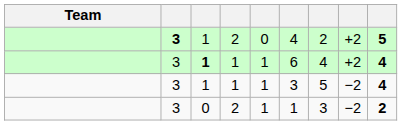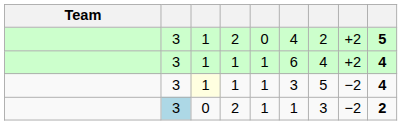(176, 39) bold -> (176, 39) normal
(206, 62) bold -> (206, 62) normal
(206, 85) no background -> (206, 85) lightyellow background
(176, 108) no background -> (176, 108) lightblue background
